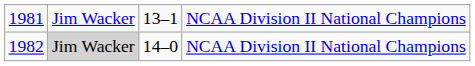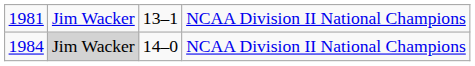(26, 46) 1982 -> (26, 46) 1984
